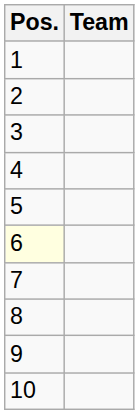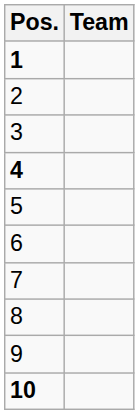(17, 59) normal -> (17, 59) bold
(17, 170) normal -> (17, 170) bold
(17, 243) lightyellow background -> (17, 243) no background
(23, 390) normal -> (23, 390) bold
